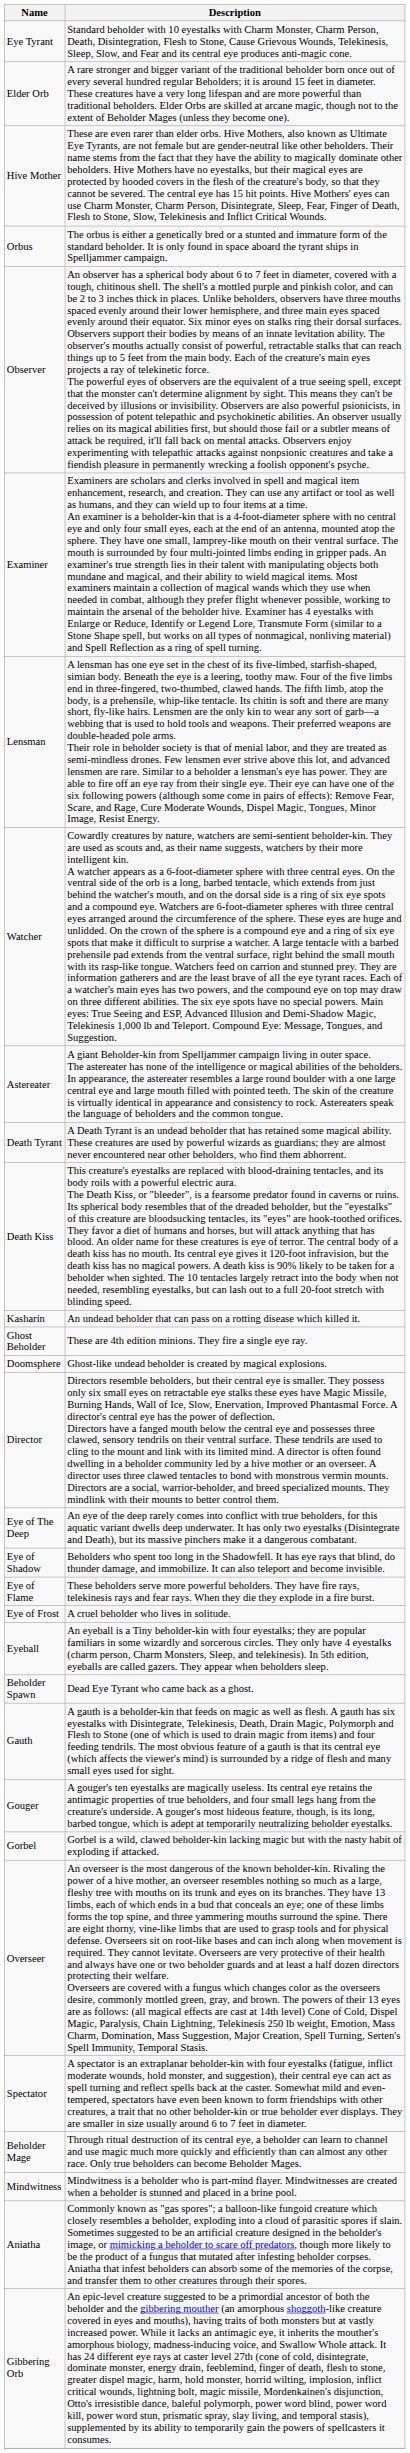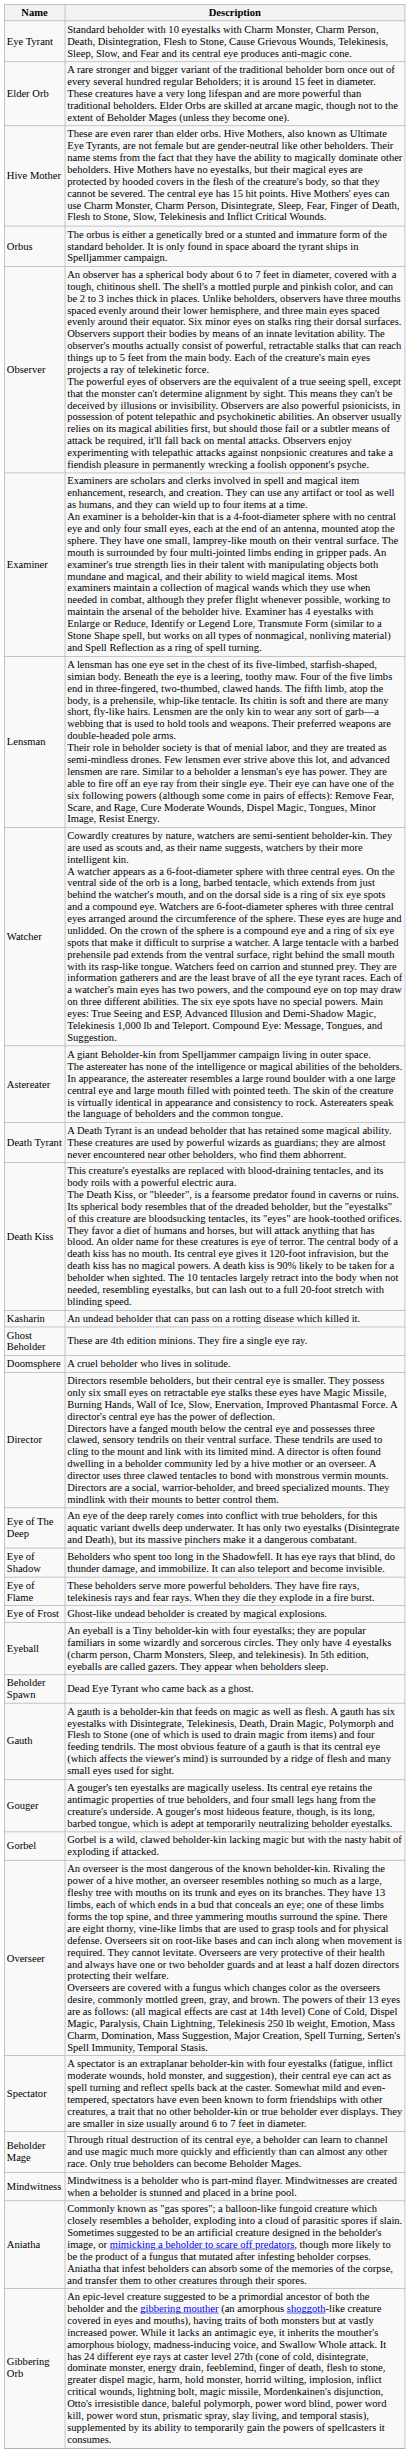(197, 1364) Ghost-like undead beholder is created by magical explosions. -> (149, 1364) A cruel beholder who lives in solitude.
(149, 1614) A cruel beholder who lives in solitude. -> (197, 1614) Ghost-like undead beholder is created by magical explosions.
